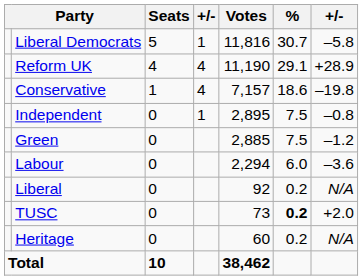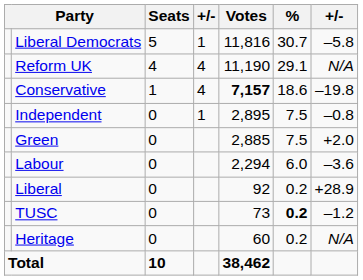(334, 66) +28.9 -> (341, 66) N/A
(251, 90) normal -> (251, 90) bold
(339, 139) –1.2 -> (339, 139) +2.0
(341, 189) N/A -> (334, 189) +28.9
(339, 213) +2.0 -> (339, 213) –1.2
